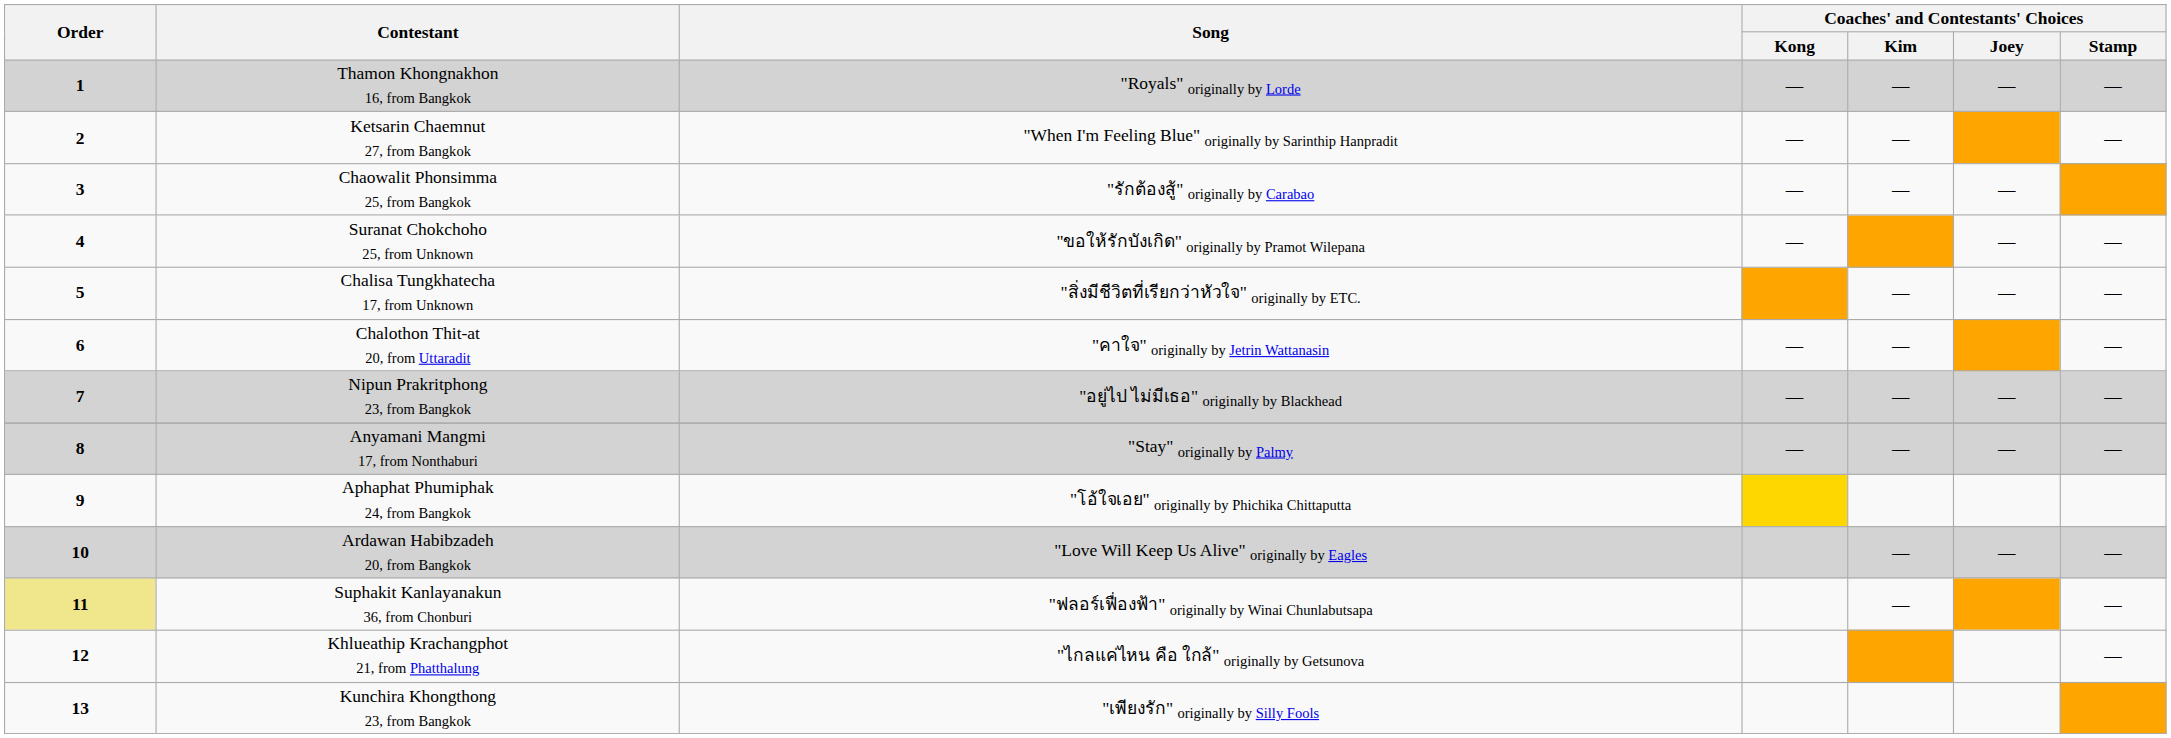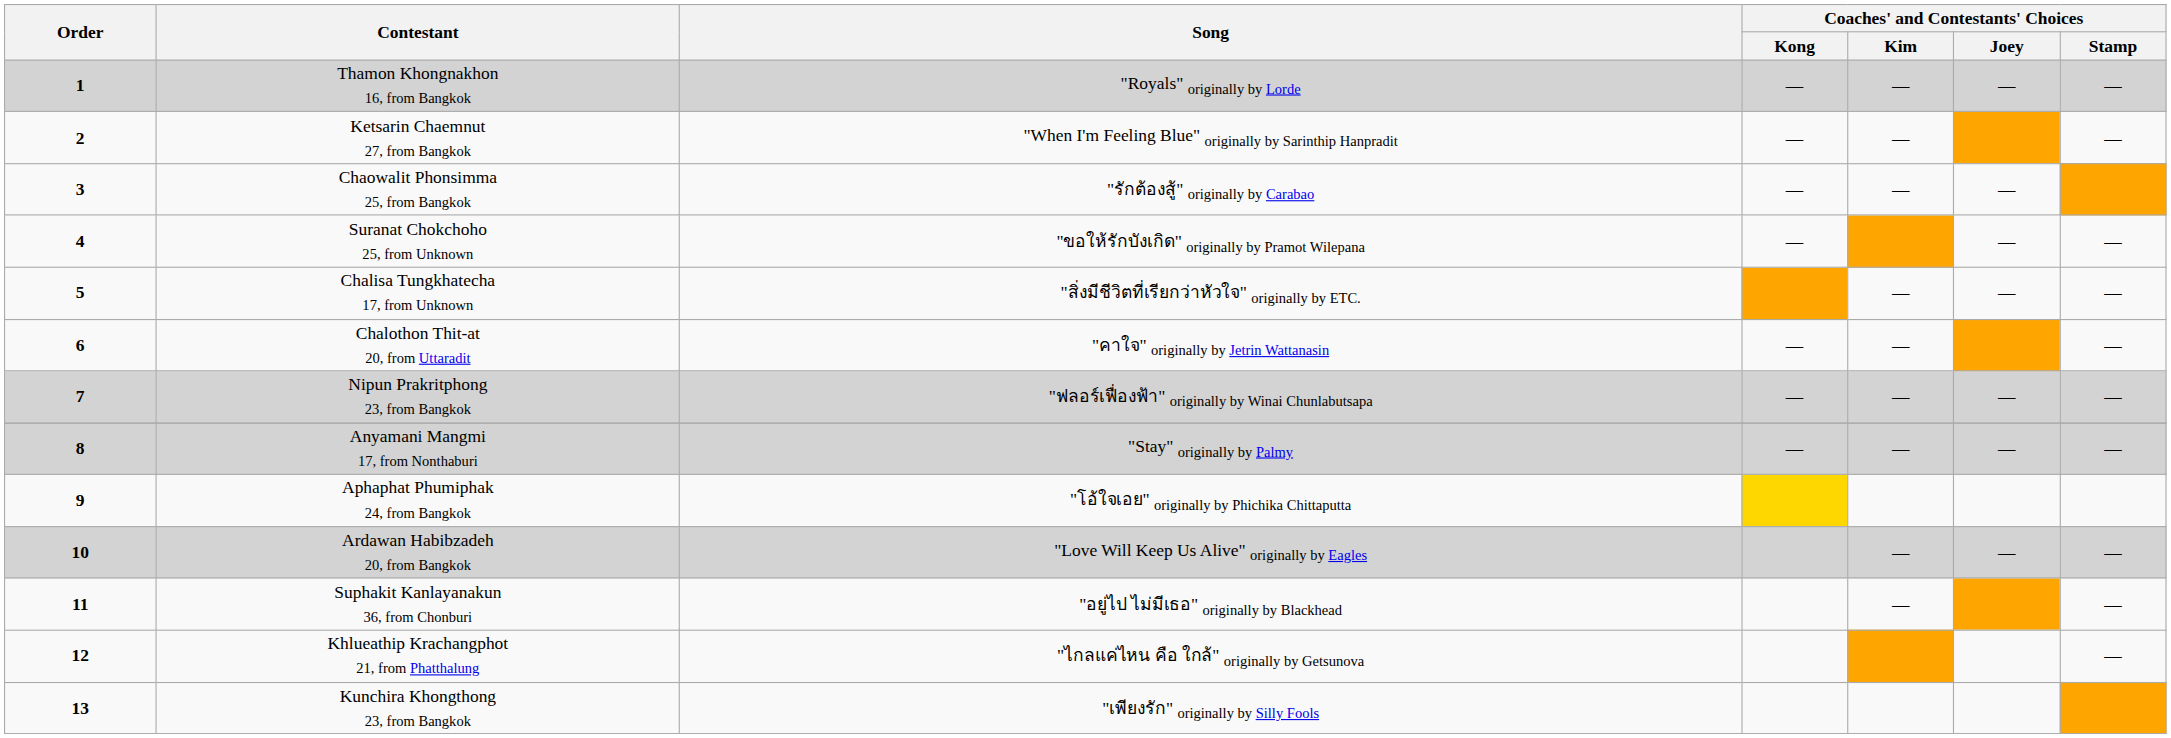(1211, 398) "อยู่ไป ไม่มีเธอ" originally by Blackhead -> (1211, 398) "ฟลอร์เฟื่องฟ้า" originally by Winai Chunlabutsapa
(80, 604) khaki background -> (80, 604) no background
(1211, 606) "ฟลอร์เฟื่องฟ้า" originally by Winai Chunlabutsapa -> (1211, 606) "อยู่ไป ไม่มีเธอ" originally by Blackhead
